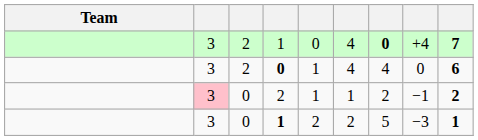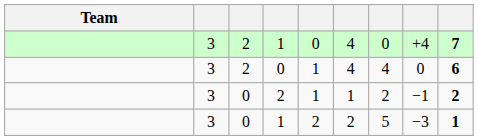(386, 44) bold -> (386, 44) normal
(281, 70) bold -> (281, 70) normal
(211, 96) pink background -> (211, 96) no background
(281, 122) bold -> (281, 122) normal
